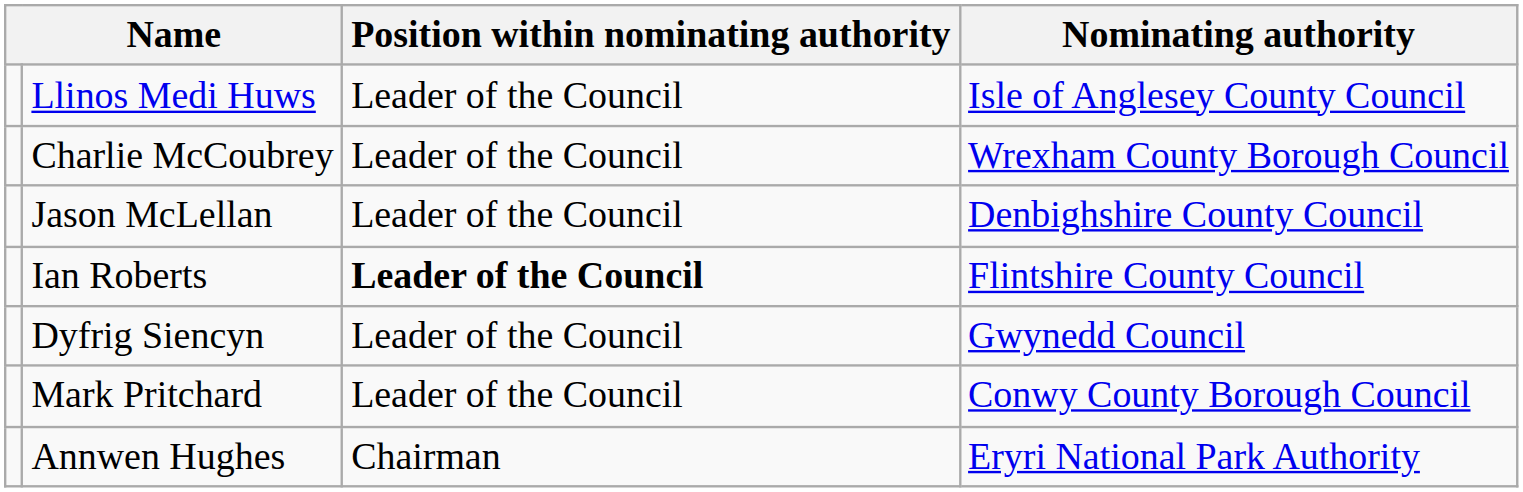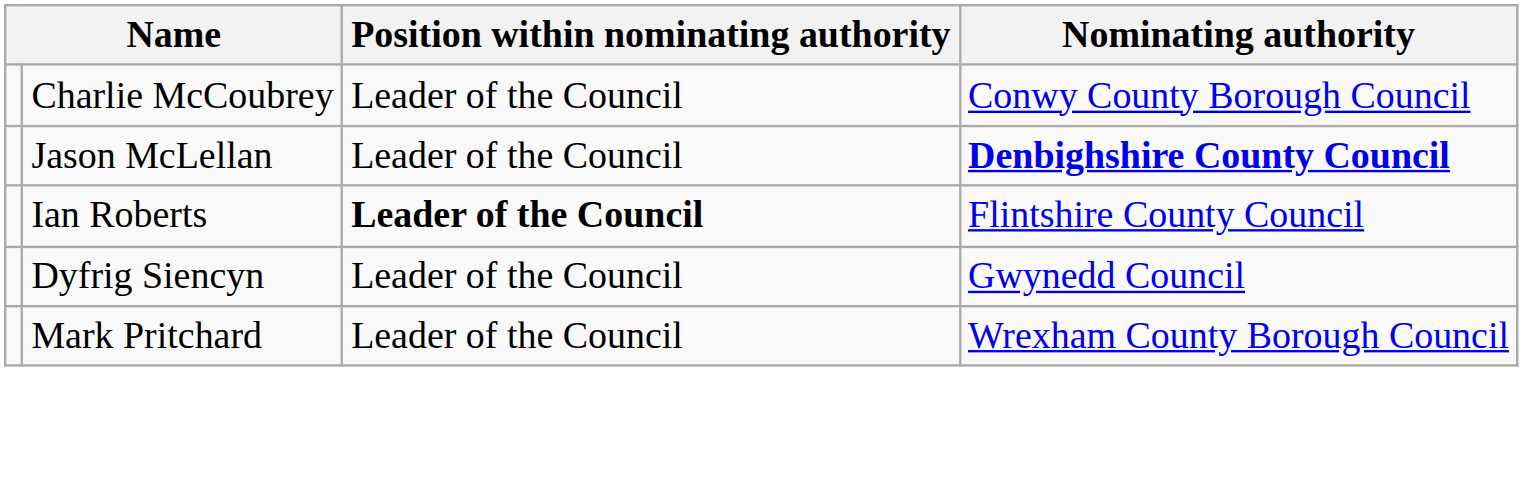- row: (174, 94)
(1239, 154) Wrexham County Borough Council -> (1219, 94) Conwy County Borough Council
(1196, 214) normal -> (1209, 154) bold
(1219, 395) Conwy County Borough Council -> (1239, 335) Wrexham County Borough Council
- row: (158, 455)
